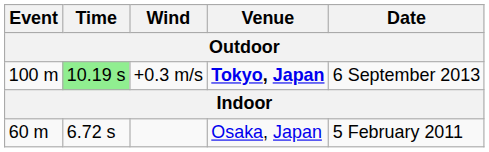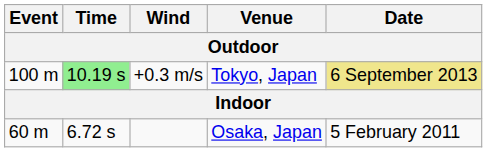(268, 75) bold -> (264, 75) normal
(406, 75) no background -> (404, 75) khaki background
